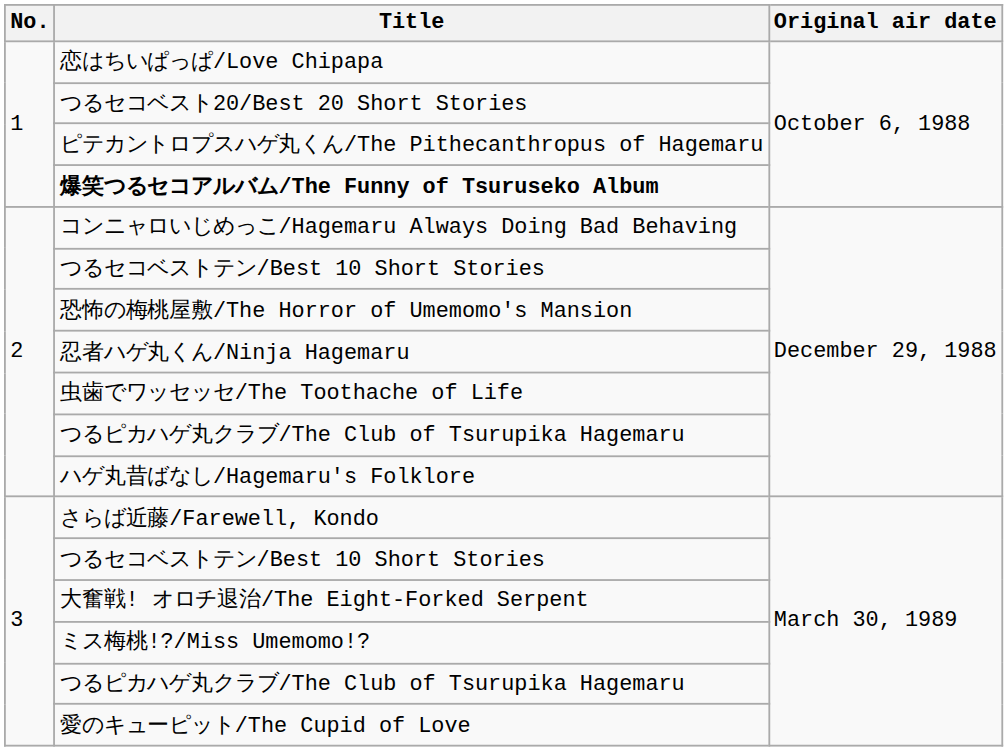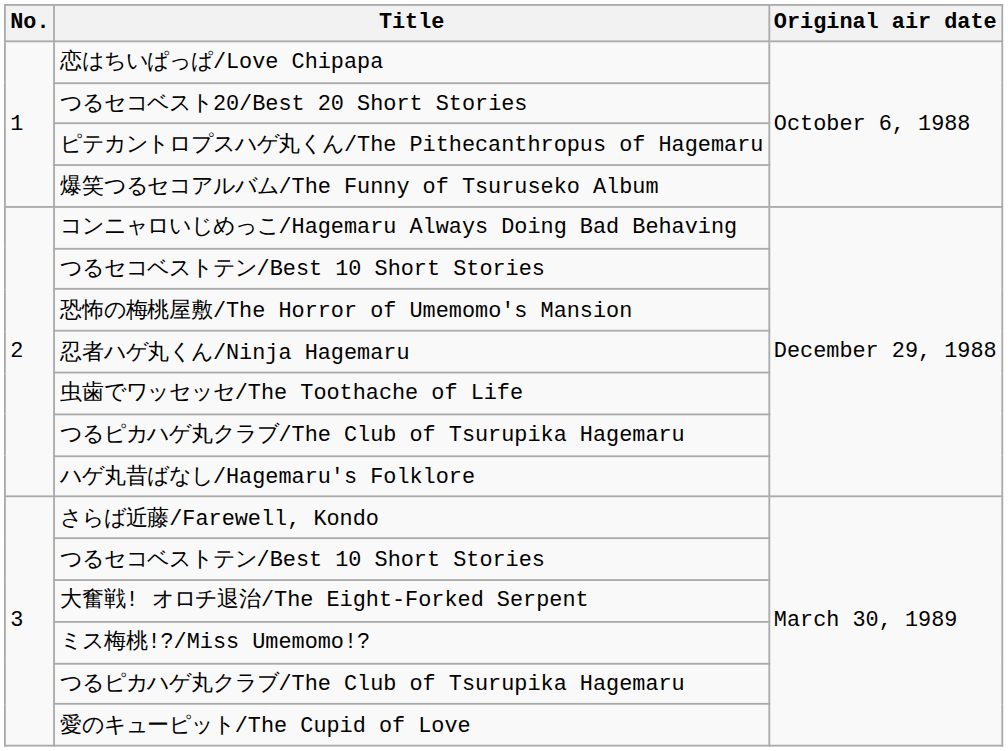(359, 187) bold -> (359, 187) normal
